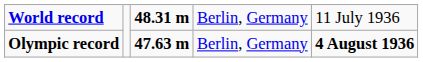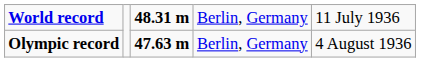(365, 43) bold -> (363, 43) normal
